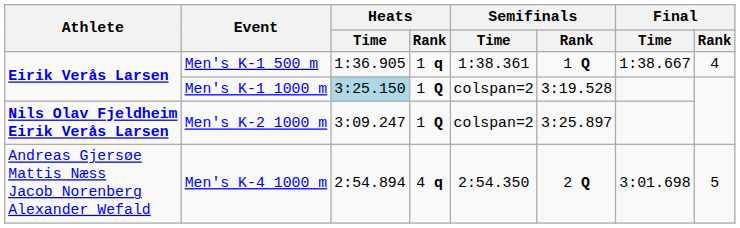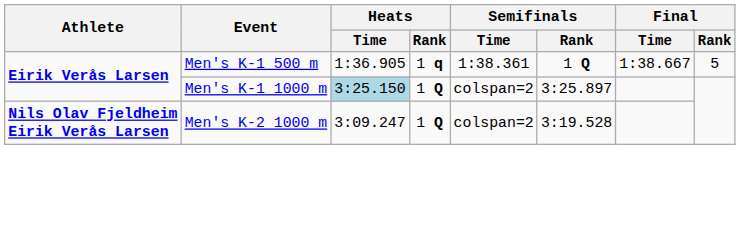(715, 64) 4 -> (715, 64) 5
(577, 89) 3:19.528 -> (577, 89) 3:25.897
(577, 123) 3:25.897 -> (577, 123) 3:19.528
- row: (256, 183)
